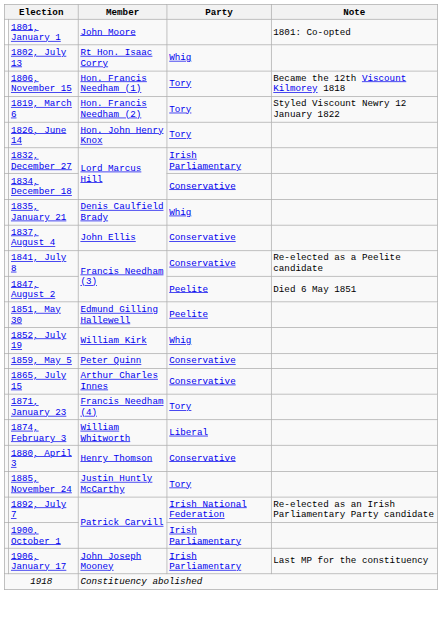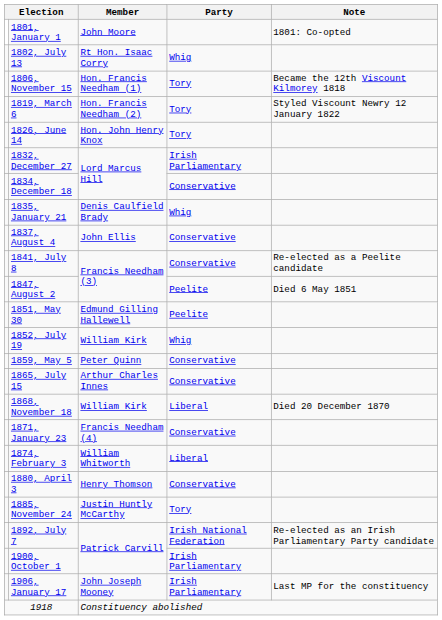+ row: (41, 407)
(180, 407) Tory -> (202, 433) Conservative
